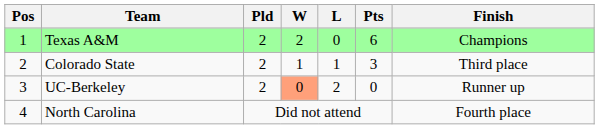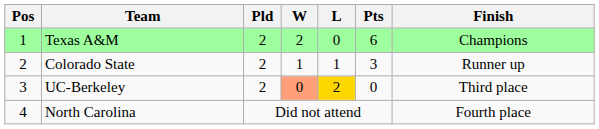(493, 64) Third place -> (493, 64) Runner up
(336, 87) no background -> (336, 87) gold background
(493, 87) Runner up -> (493, 87) Third place
